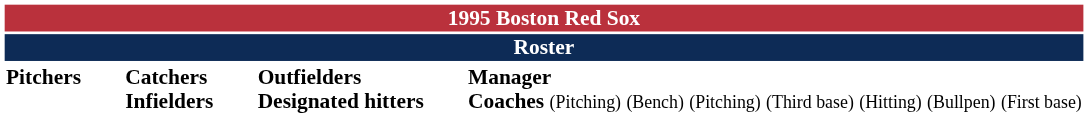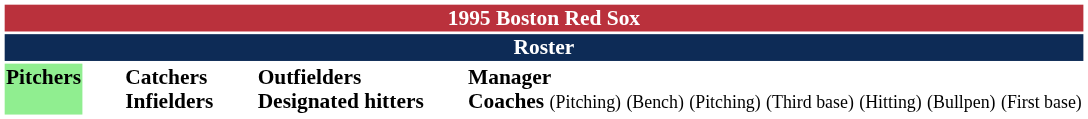(44, 76) no background -> (44, 76) lightgreen background
